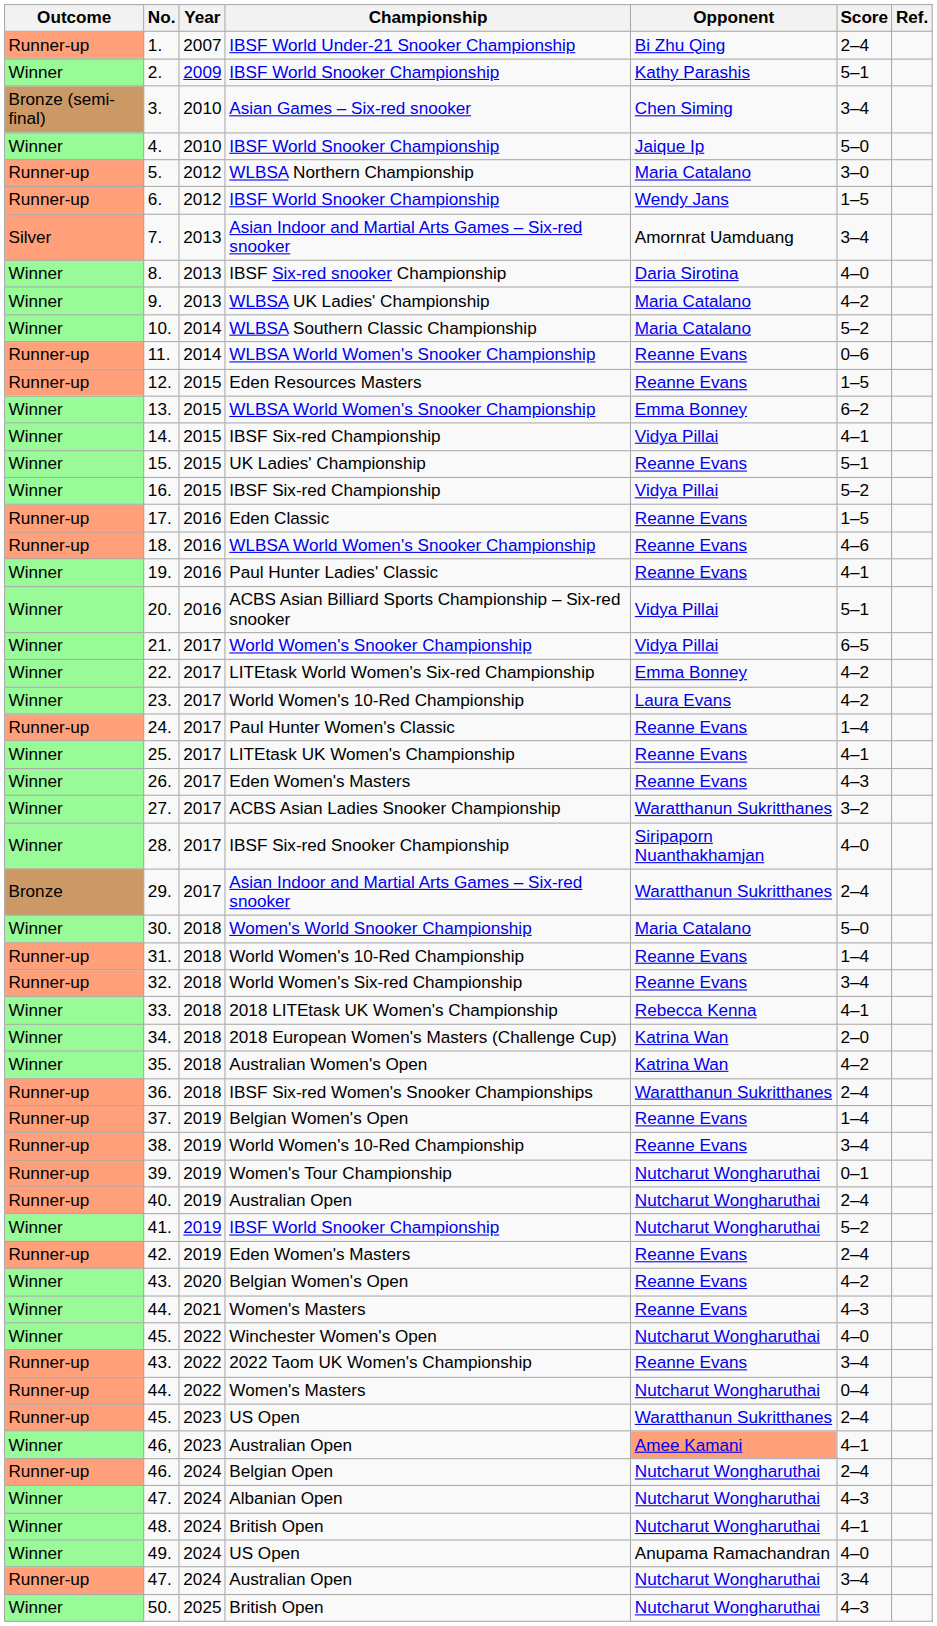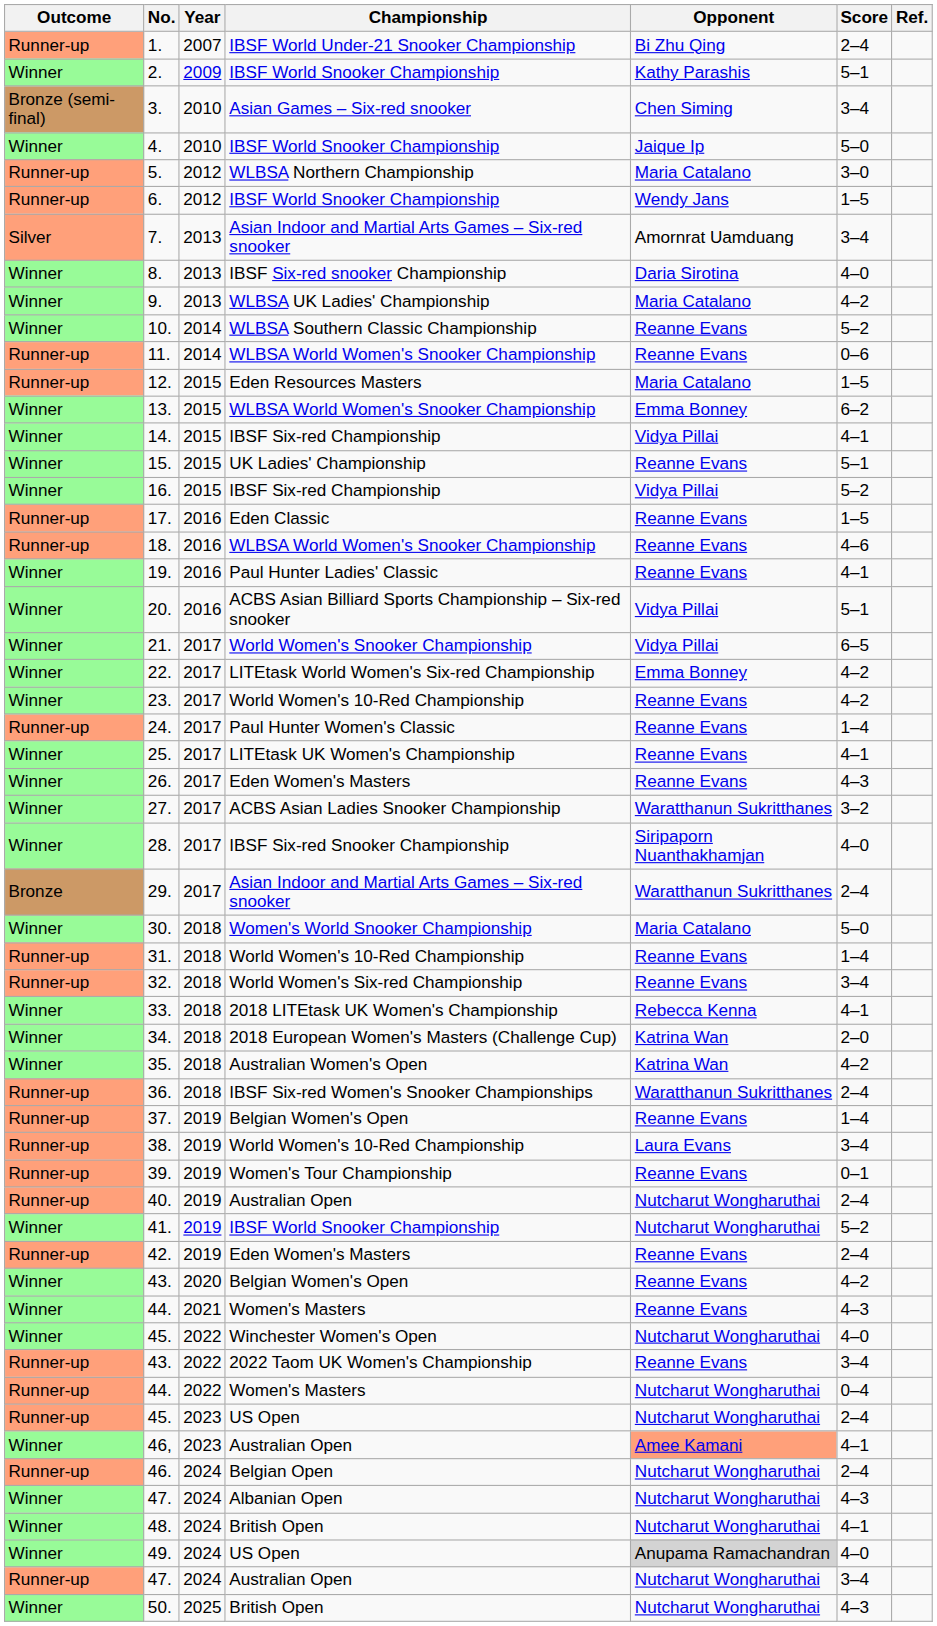(693, 328) Maria Catalano -> (691, 328) Reanne Evans
(691, 382) Reanne Evans -> (693, 382) Maria Catalano
(683, 700) Laura Evans -> (691, 700) Reanne Evans
(691, 1146) Reanne Evans -> (683, 1146) Laura Evans
(727, 1173) Nutcharut Wongharuthai -> (691, 1173) Reanne Evans
(733, 1417) Waratthanun Sukritthanes -> (727, 1417) Nutcharut Wongharuthai
(732, 1553) no background -> (732, 1553) lightgrey background
